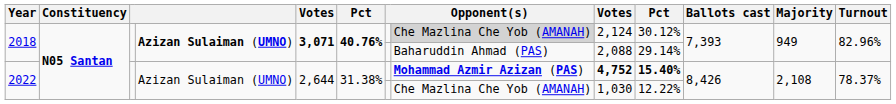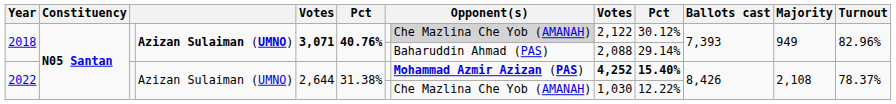(615, 33) 2,124 -> (615, 33) 2,122
(615, 71) 4,752 -> (615, 71) 4,252
